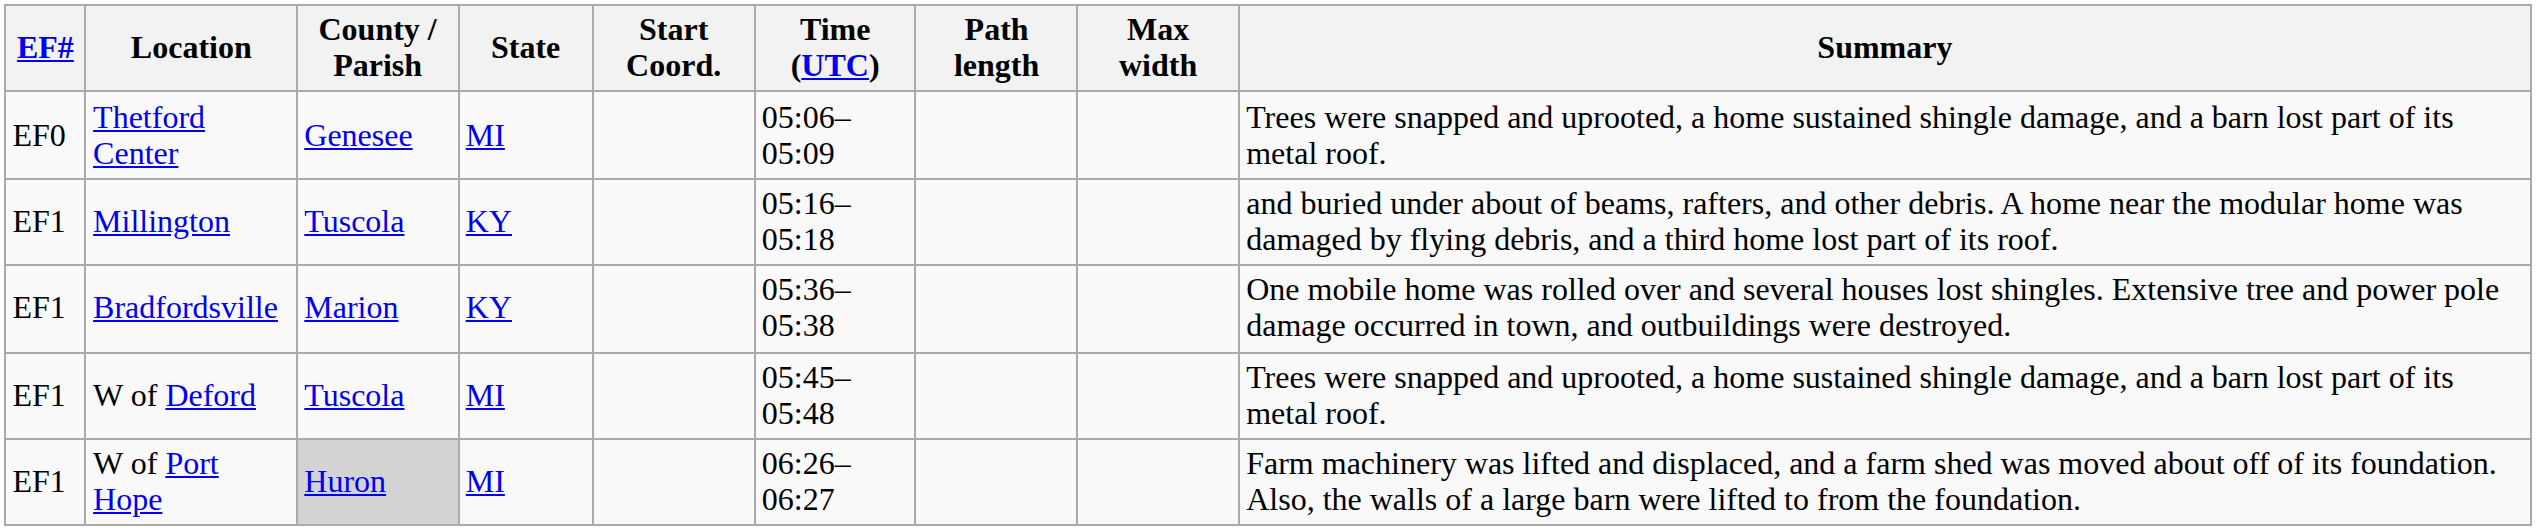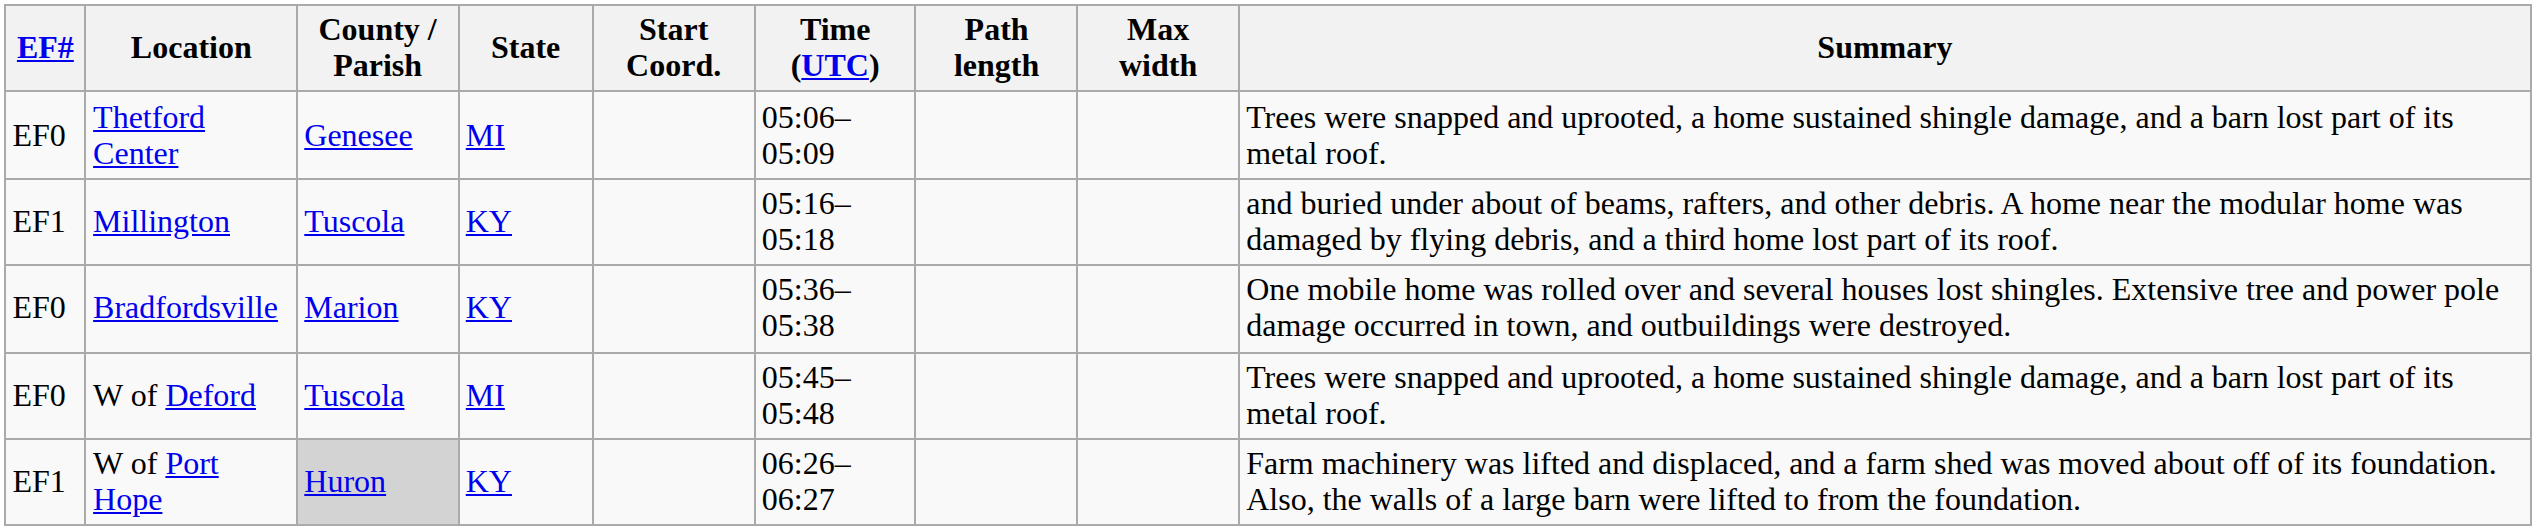(39, 308) EF1 -> (39, 308) EF0
(39, 394) EF1 -> (39, 394) EF0
(485, 481) MI -> (489, 481) KY
